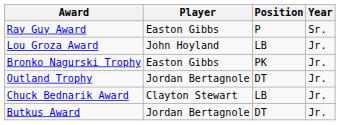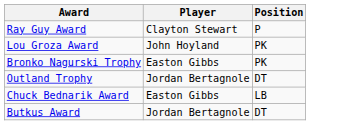- column: (320, 13)
(183, 29) Easton Gibbs -> (192, 29) Clayton Stewart
(261, 46) LB -> (261, 46) PK
(192, 95) Clayton Stewart -> (183, 95) Easton Gibbs
